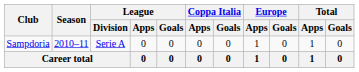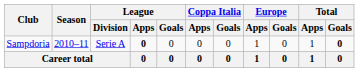(143, 43) normal -> (143, 43) bold
(340, 43) normal -> (340, 43) bold
